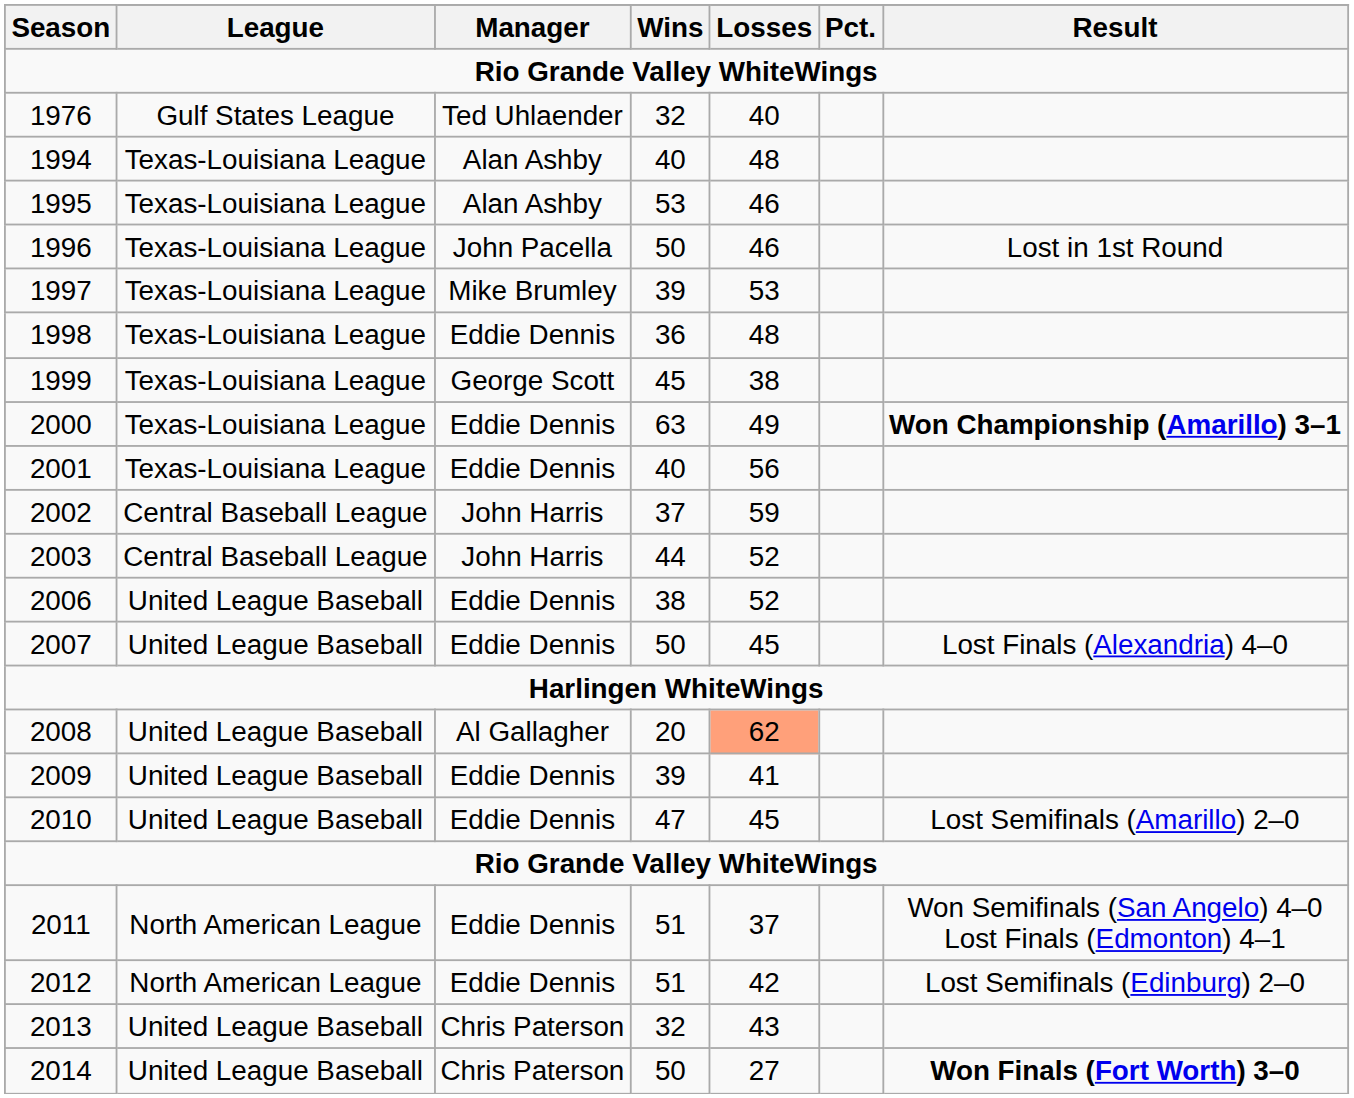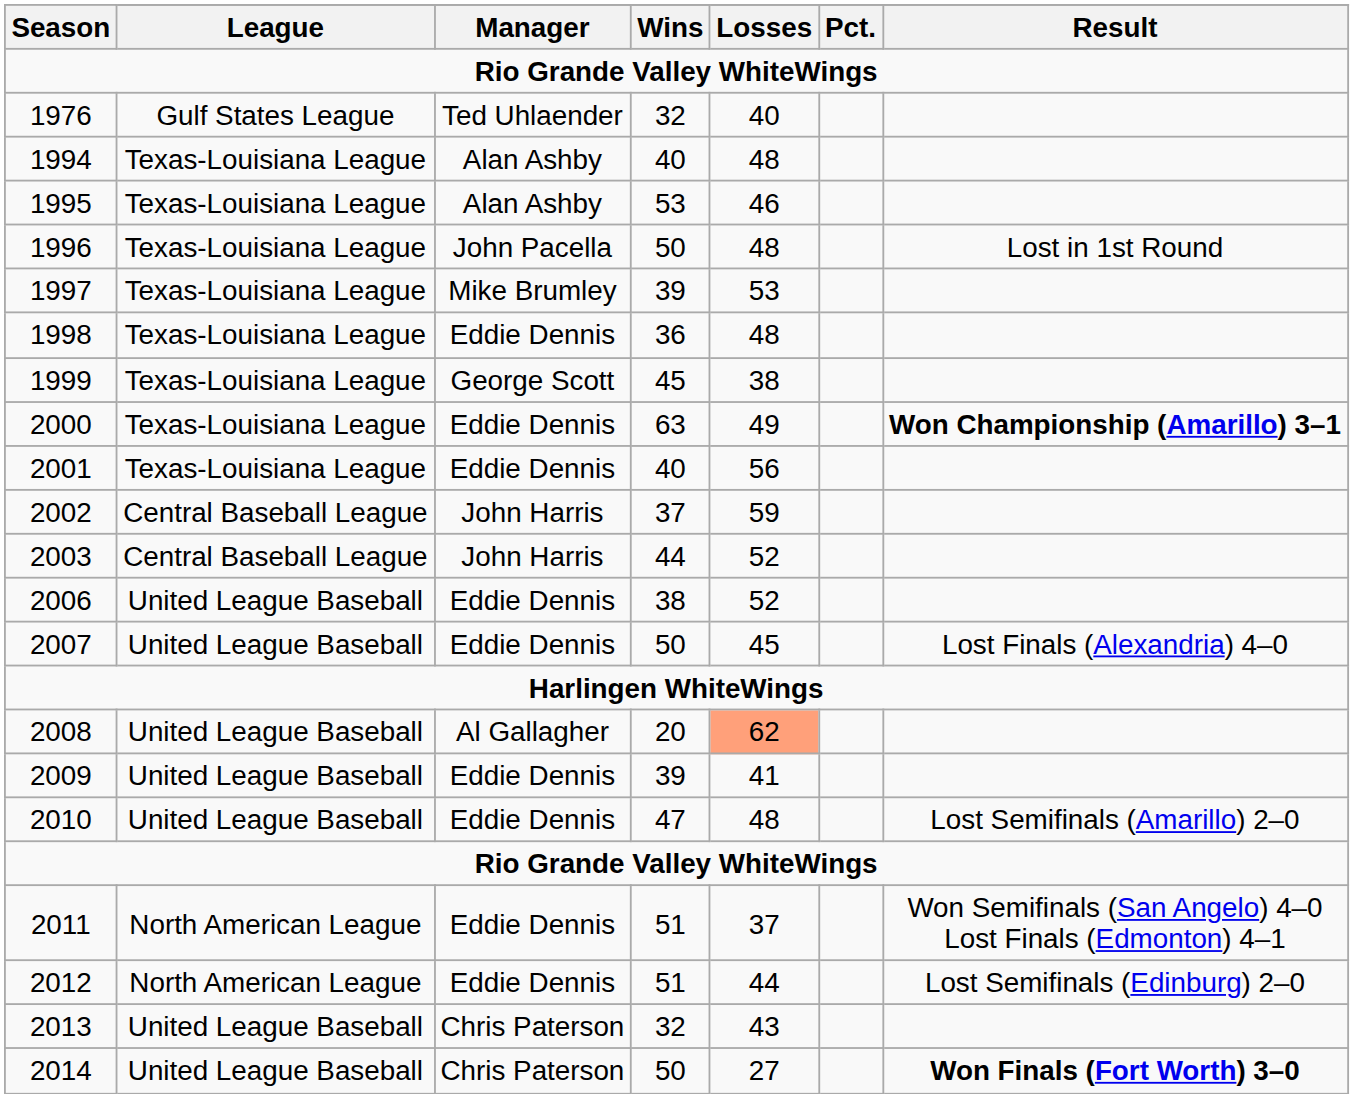(764, 247) 46 -> (764, 247) 48
(764, 820) 45 -> (764, 820) 48
(764, 983) 42 -> (764, 983) 44
